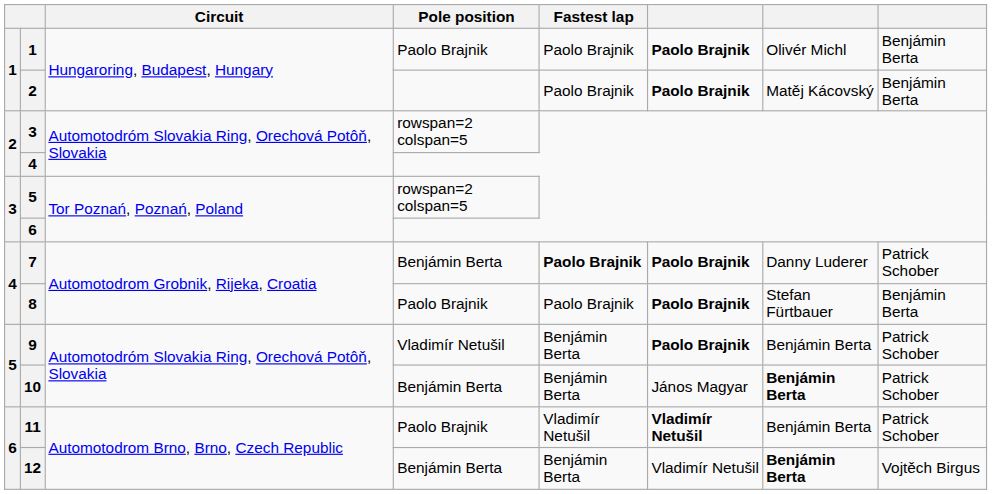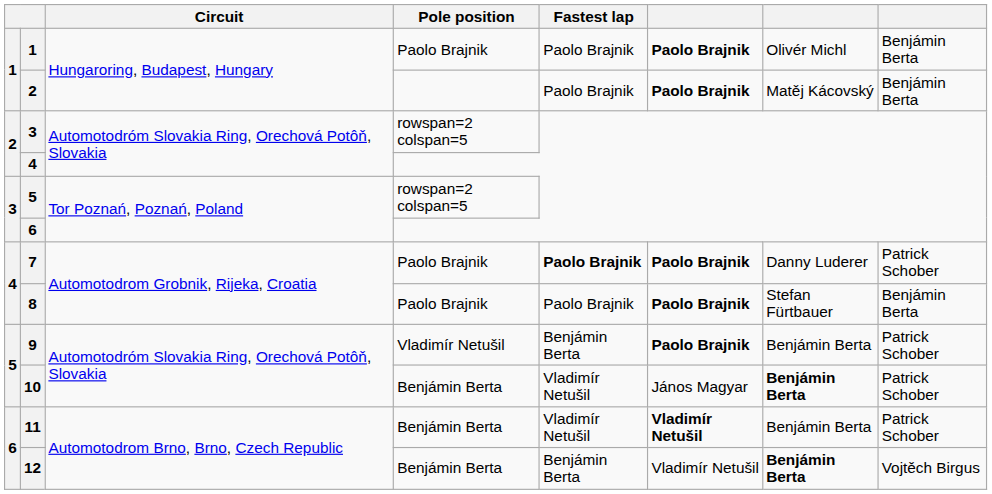(450, 262) Benjámin Berta -> (442, 262) Paolo Brajnik
(575, 386) Benjámin Berta -> (571, 386) Vladimír Netušil
(442, 427) Paolo Brajnik -> (450, 427) Benjámin Berta
